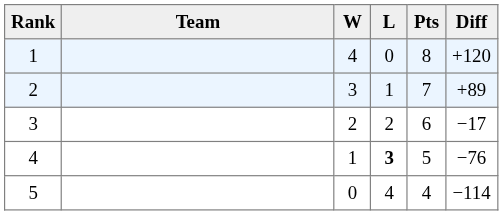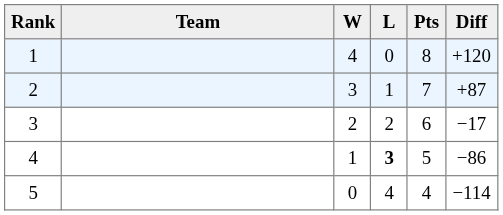(472, 90) +89 -> (472, 90) +87
(472, 158) −76 -> (472, 158) −86
